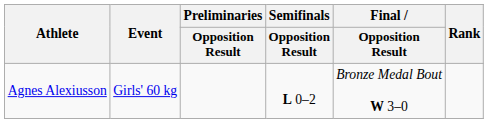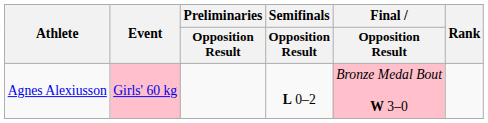(145, 91) no background -> (145, 91) pink background
(389, 91) no background -> (389, 91) pink background
